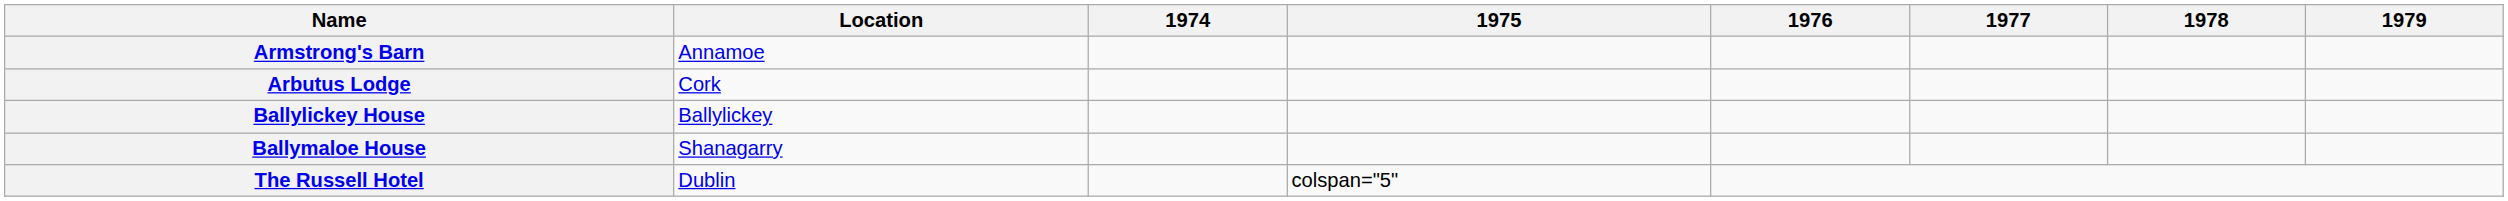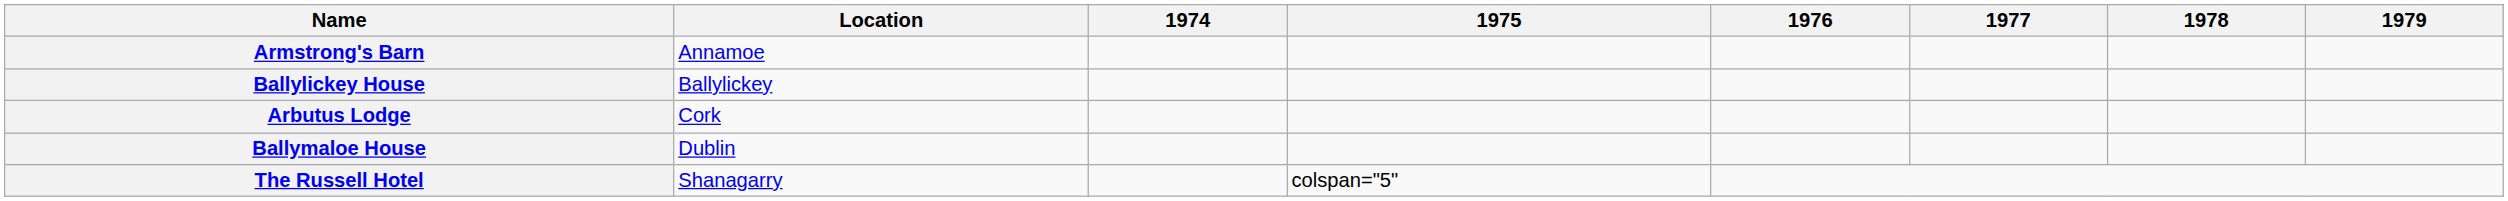rows swapped: (339, 84) <-> (339, 116)
(730, 148) Shanagarry -> (707, 148) Dublin
(707, 180) Dublin -> (730, 180) Shanagarry
